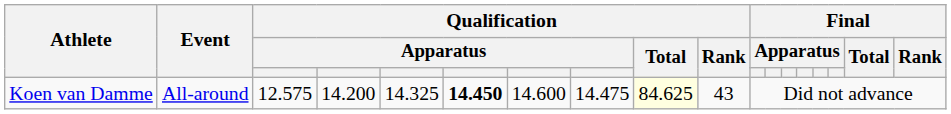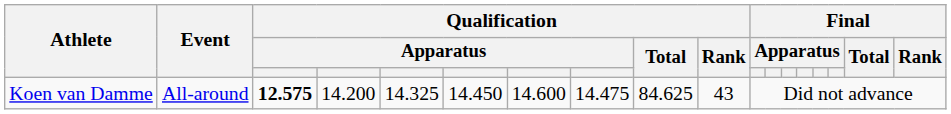(285, 93) normal -> (285, 93) bold
(475, 93) bold -> (475, 93) normal
(666, 93) lightyellow background -> (666, 93) no background
